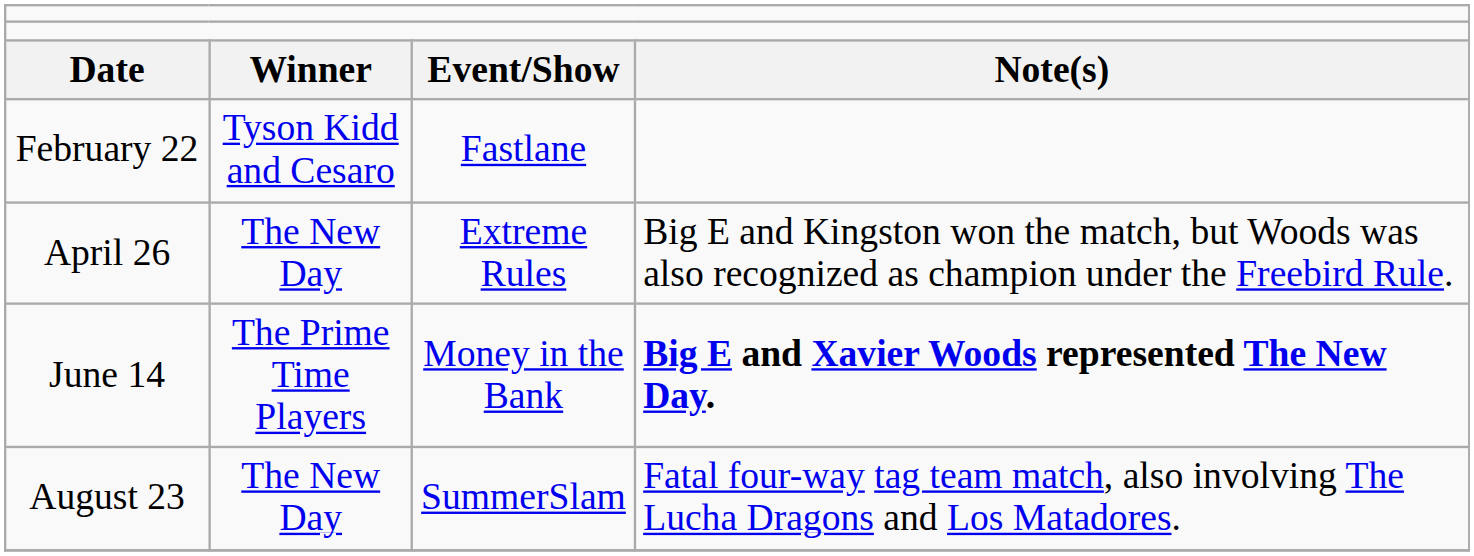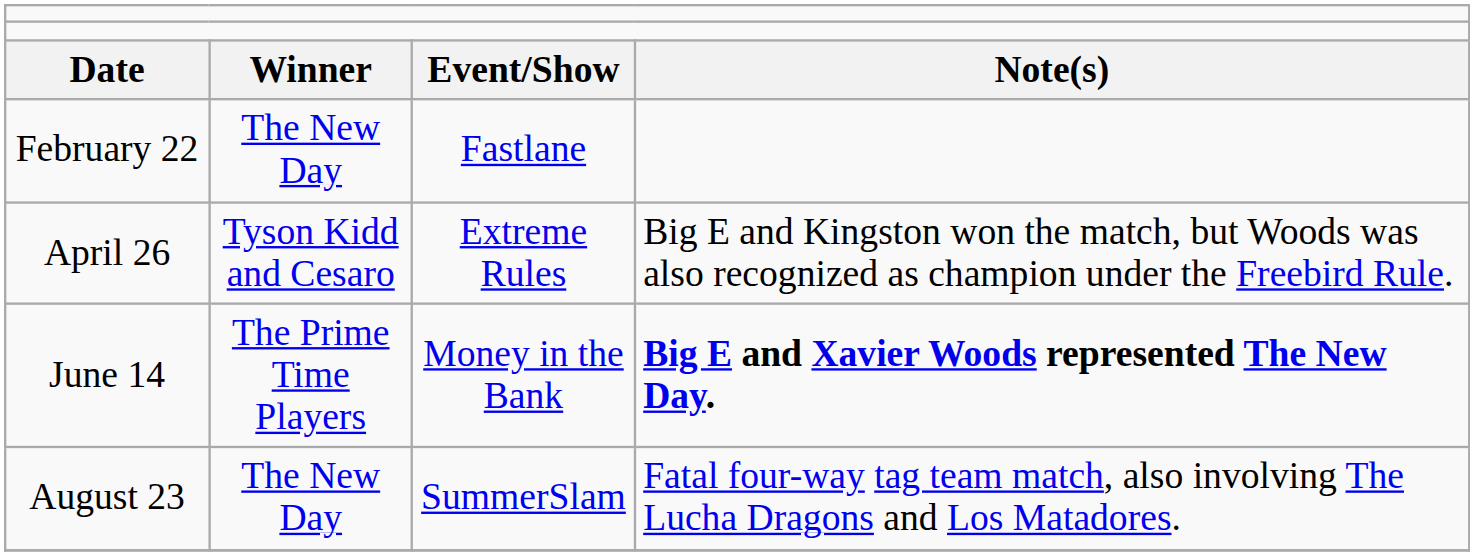(311, 149) Tyson Kidd and Cesaro -> (311, 149) The New Day
(311, 251) The New Day -> (311, 251) Tyson Kidd and Cesaro
